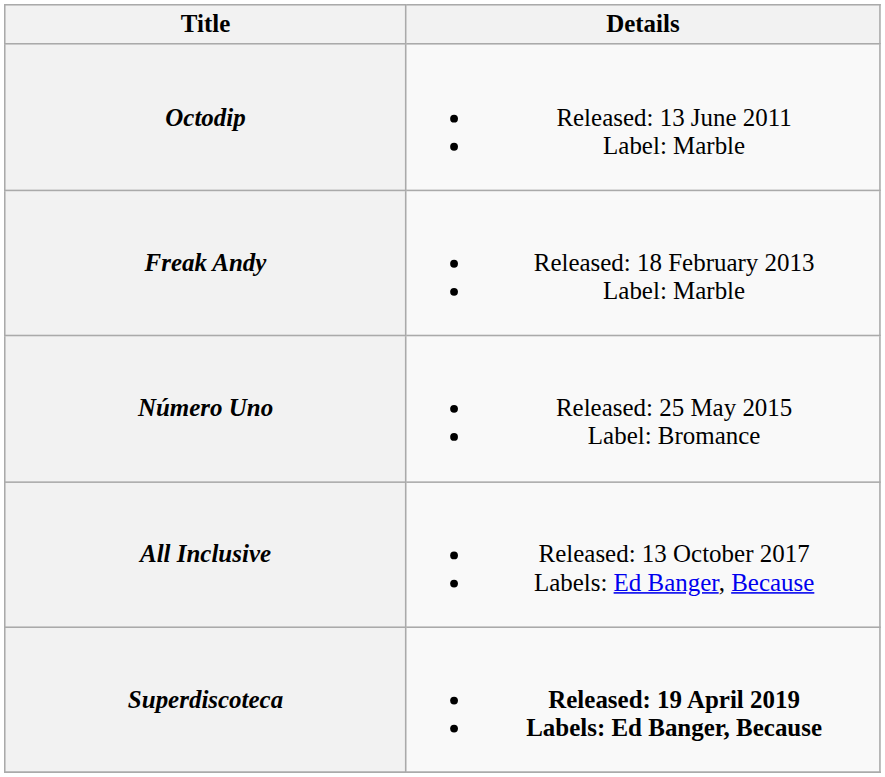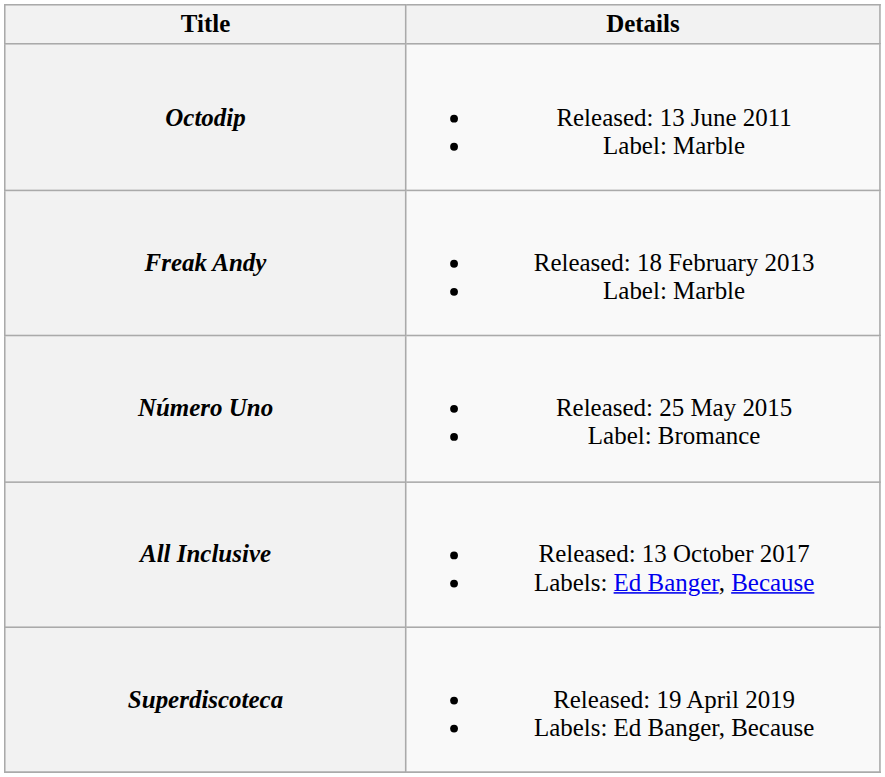(643, 714) bold -> (643, 714) normal
